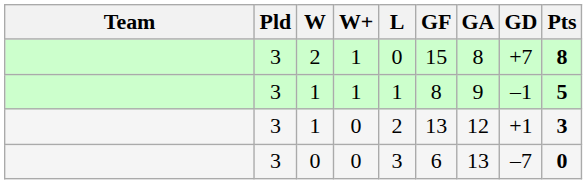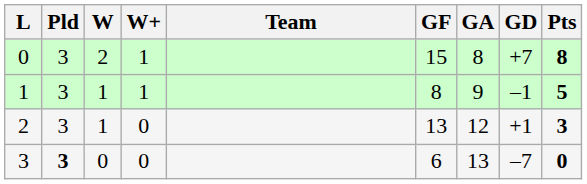columns swapped: (130, 21) <-> (397, 21)
(275, 160) normal -> (63, 160) bold
